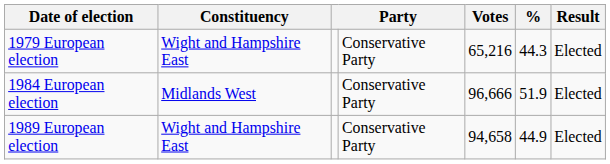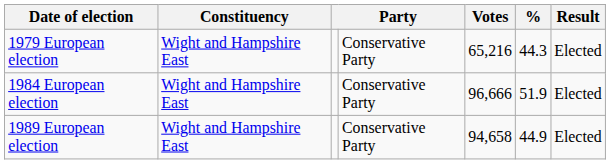(209, 94) Midlands West -> (231, 94) Wight and Hampshire East
